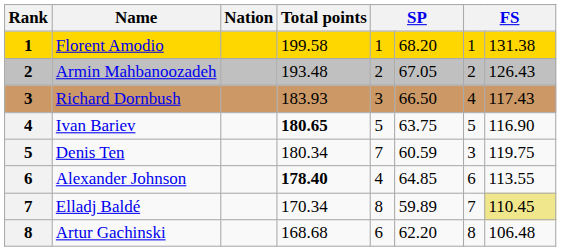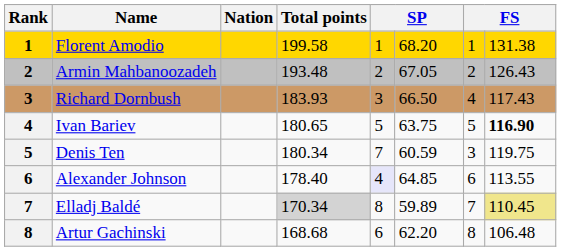(304, 125) bold -> (304, 125) normal
(512, 125) normal -> (511, 125) bold
(304, 179) bold -> (304, 179) normal
(379, 179) no background -> (379, 179) lavender background
(304, 206) no background -> (304, 206) lightgrey background
